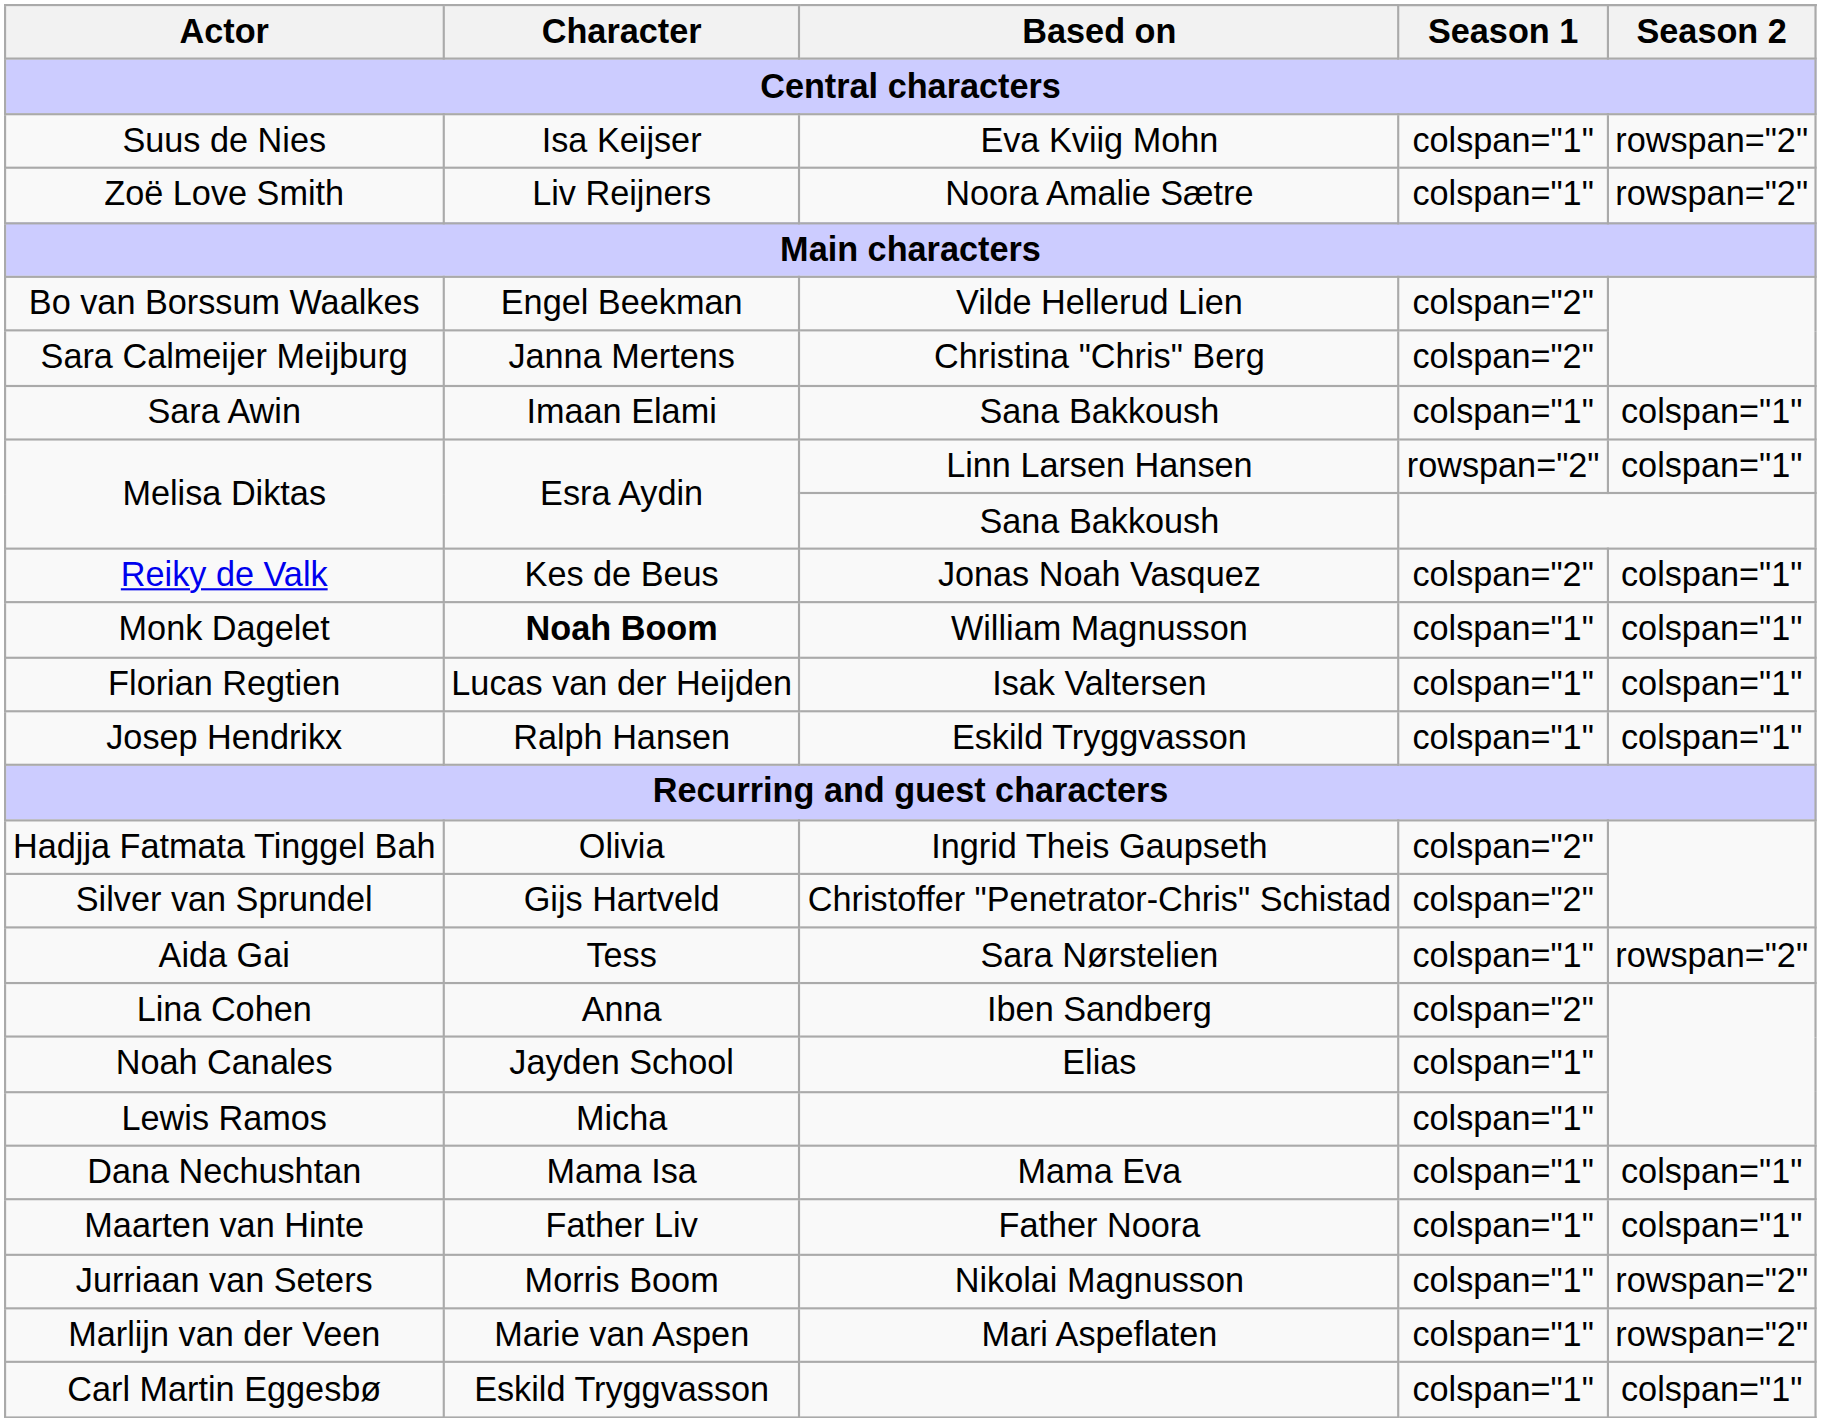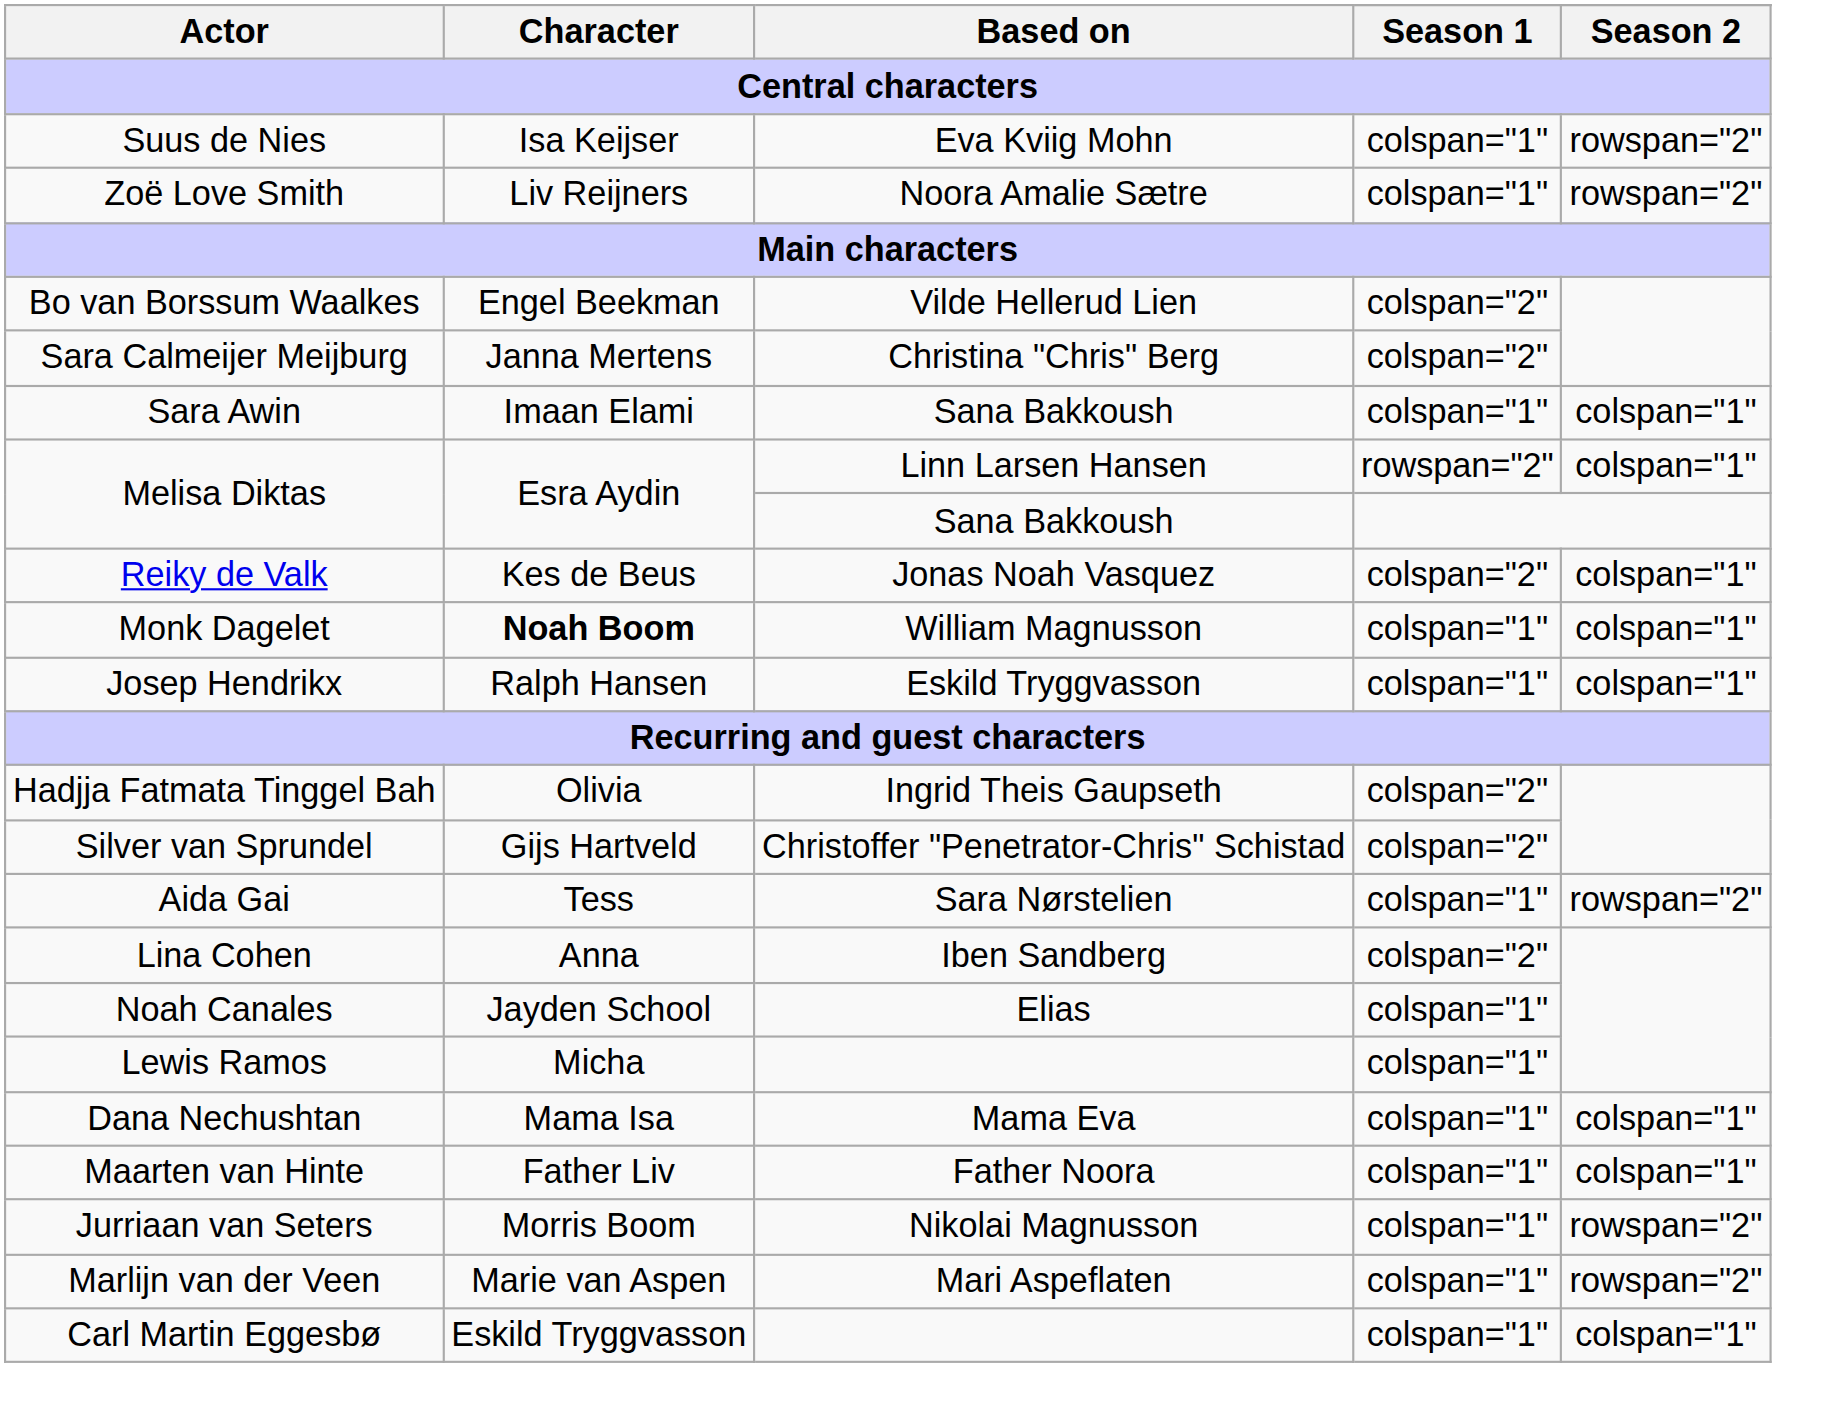- row: (224, 683)
